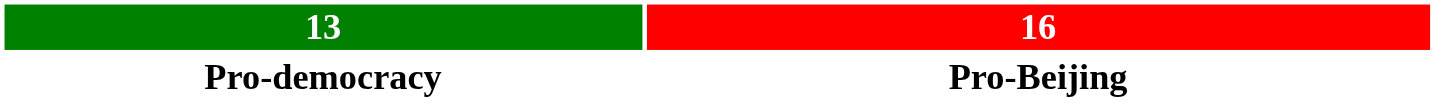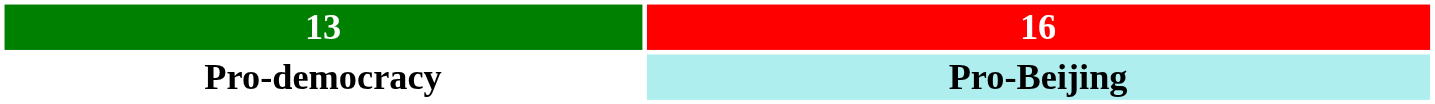(1038, 76) no background -> (1038, 76) paleturquoise background
